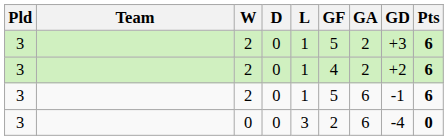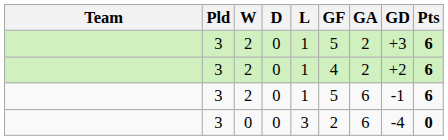columns swapped: (135, 17) <-> (20, 17)
